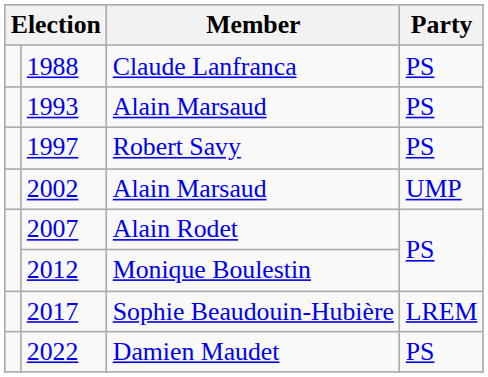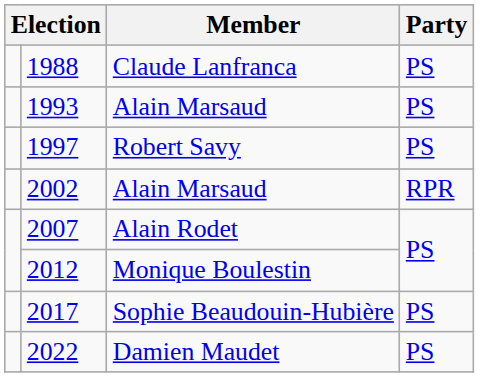(434, 188) UMP -> (430, 188) RPR
(442, 310) LREM -> (420, 310) PS
